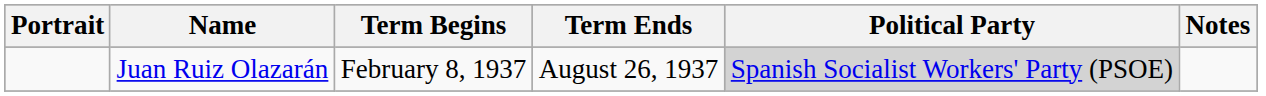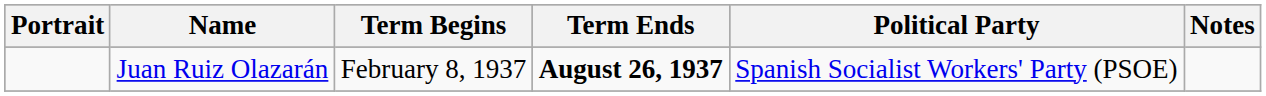(629, 68) normal -> (631, 68) bold
(952, 68) lightgrey background -> (956, 68) no background
